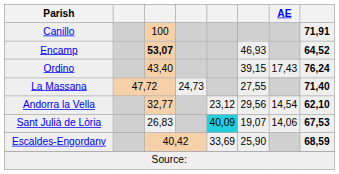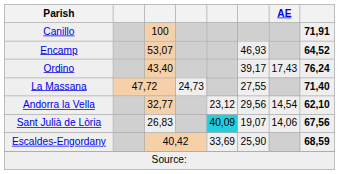(160, 49) bold -> (160, 49) normal
(253, 68) 39,15 -> (253, 68) 39,17
(317, 123) 67,53 -> (317, 123) 67,56
